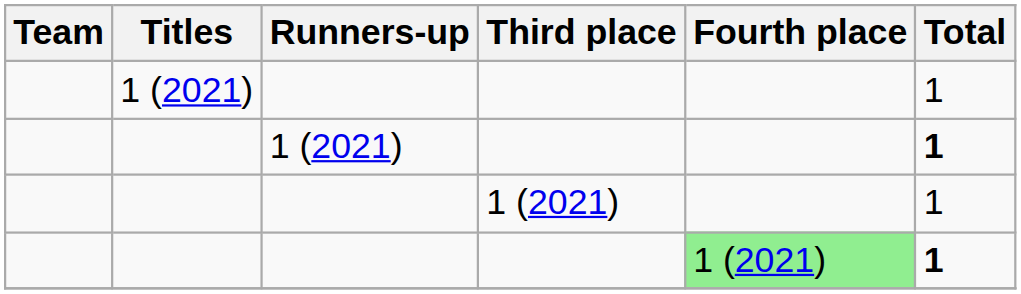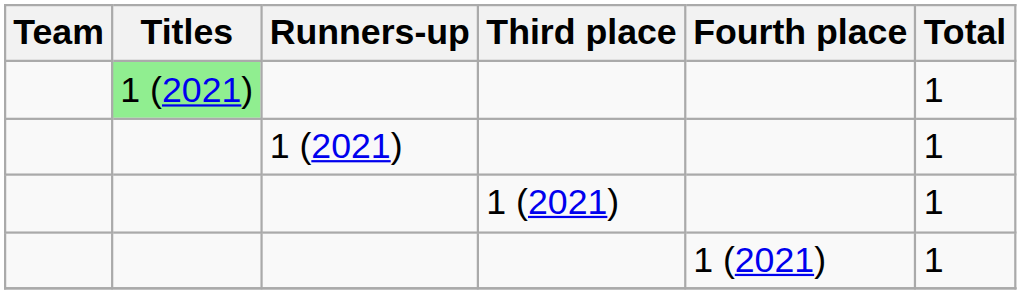(187, 89) no background -> (187, 89) lightgreen background
(934, 145) bold -> (934, 145) normal
(760, 259) lightgreen background -> (760, 259) no background
(934, 259) bold -> (934, 259) normal
